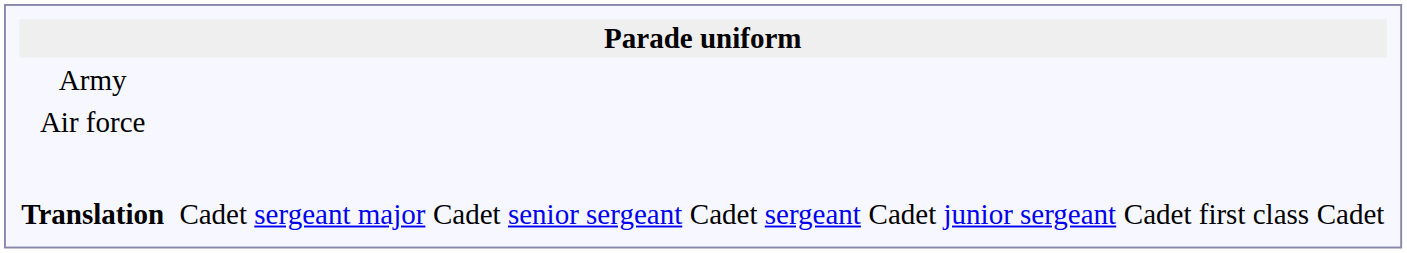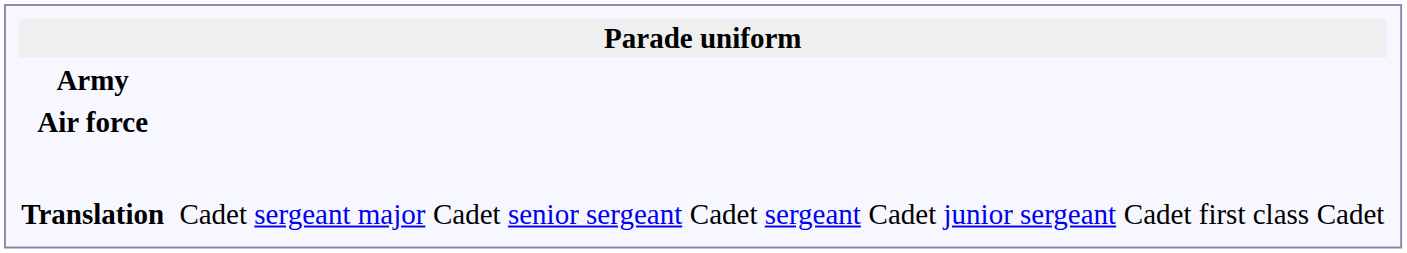(93, 79) normal -> (93, 79) bold
(93, 121) normal -> (93, 121) bold
